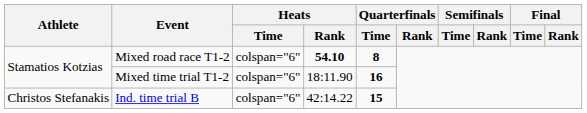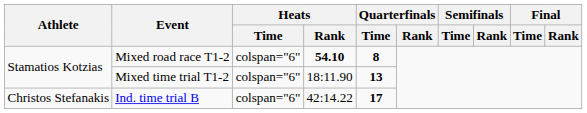(376, 77) 16 -> (376, 77) 13
(376, 98) 15 -> (376, 98) 17
